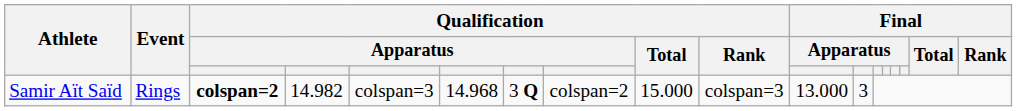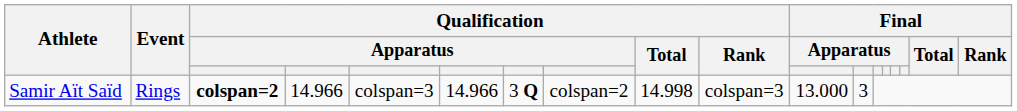(317, 90) 14.982 -> (317, 90) 14.966
(472, 90) 14.968 -> (472, 90) 14.966
(667, 90) 15.000 -> (667, 90) 14.998
